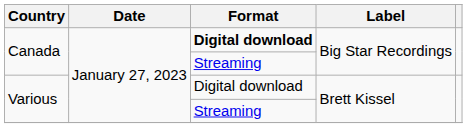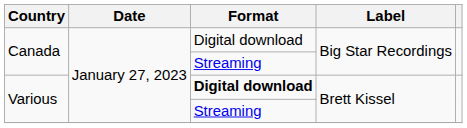(253, 39) bold -> (248, 39) normal
(248, 87) normal -> (253, 87) bold
